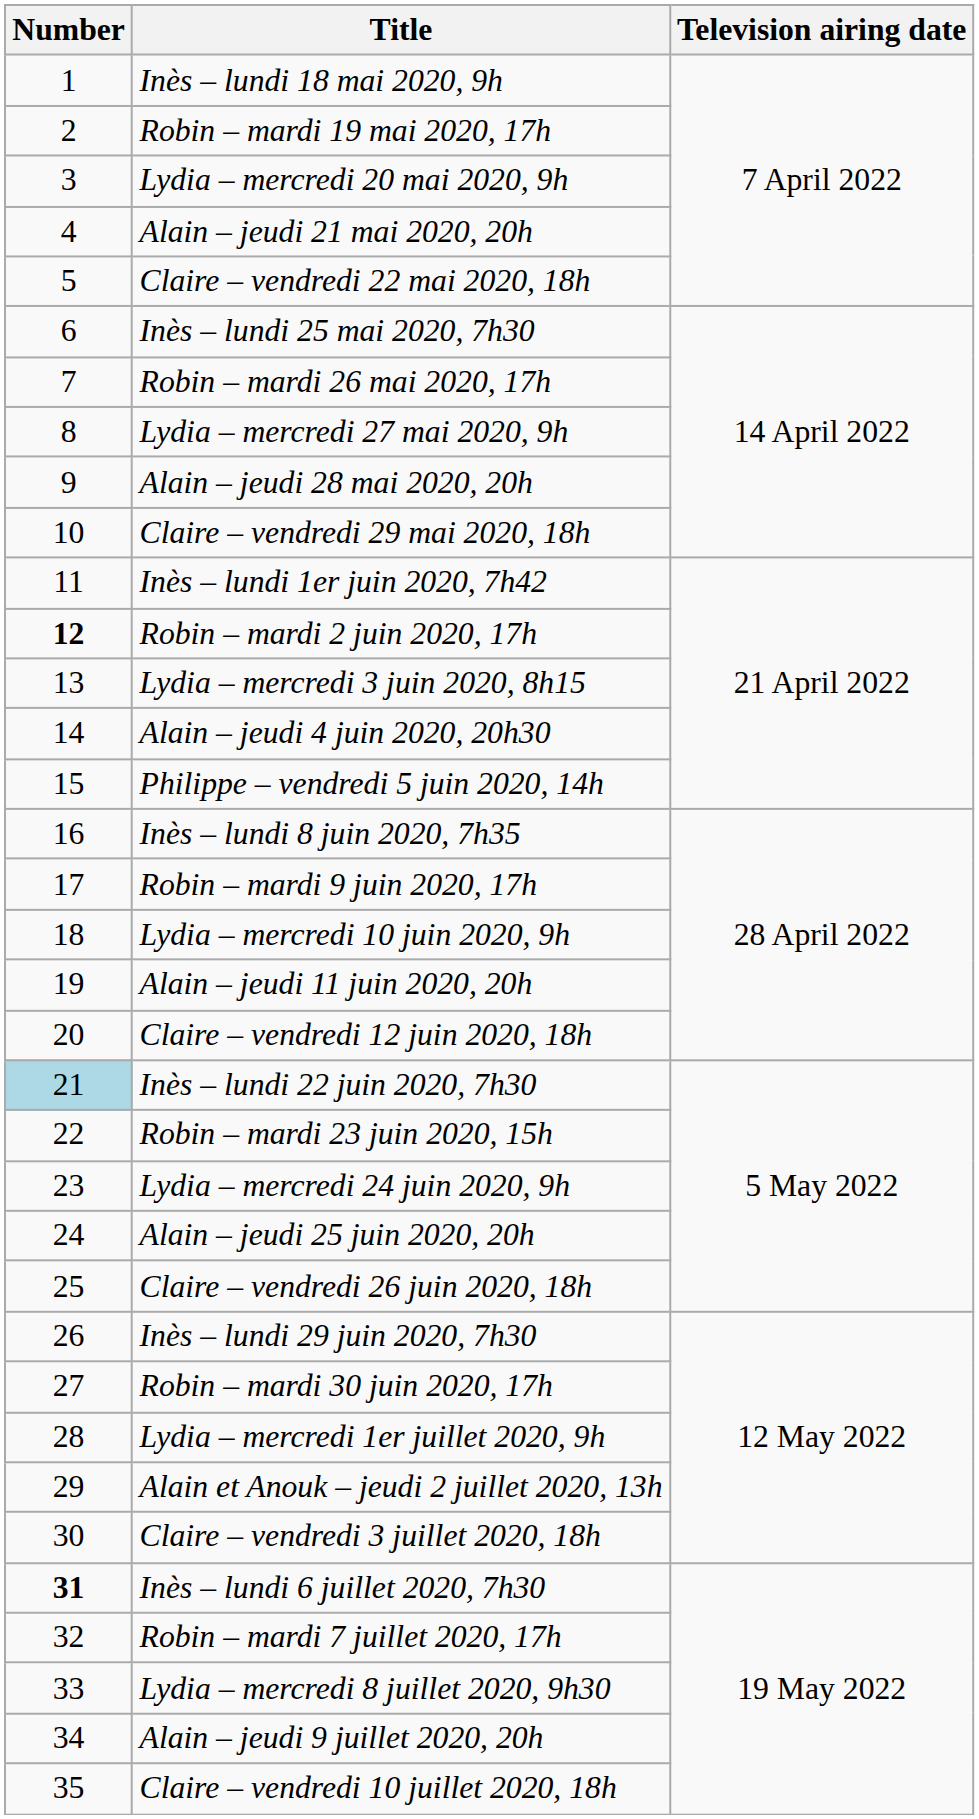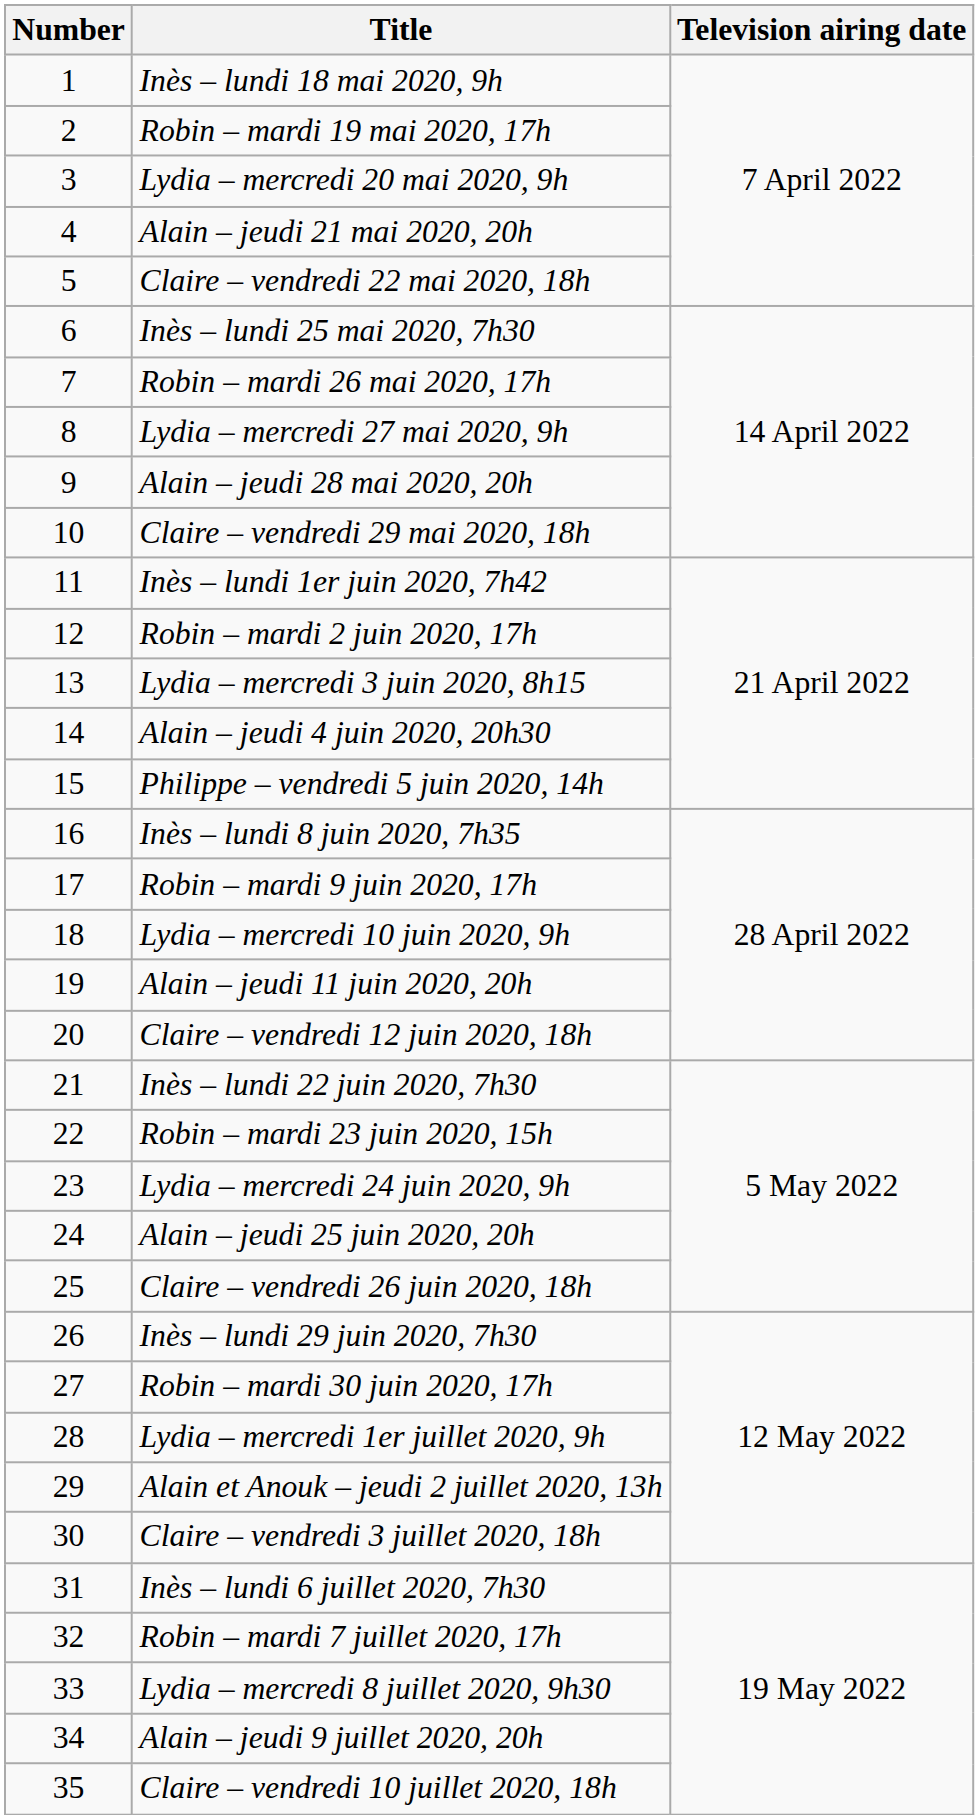(69, 632) bold -> (69, 632) normal
(69, 1084) lightblue background -> (69, 1084) no background
(69, 1587) bold -> (69, 1587) normal
